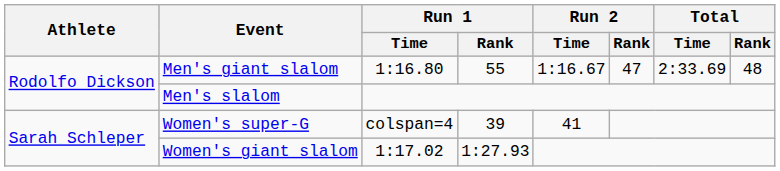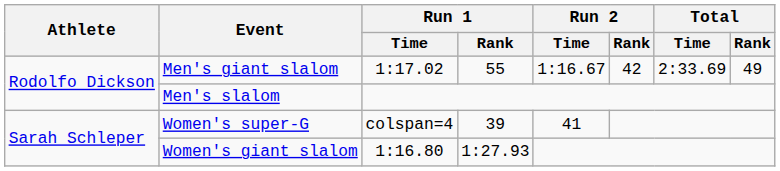(409, 70) 1:16.80 -> (409, 70) 1:17.02
(632, 70) 47 -> (632, 70) 42
(753, 70) 48 -> (753, 70) 49
(409, 152) 1:17.02 -> (409, 152) 1:16.80
